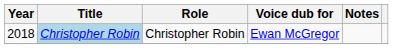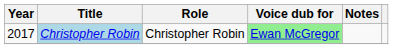(21, 33) 2018 -> (21, 33) 2017
(295, 33) no background -> (295, 33) lightgreen background
